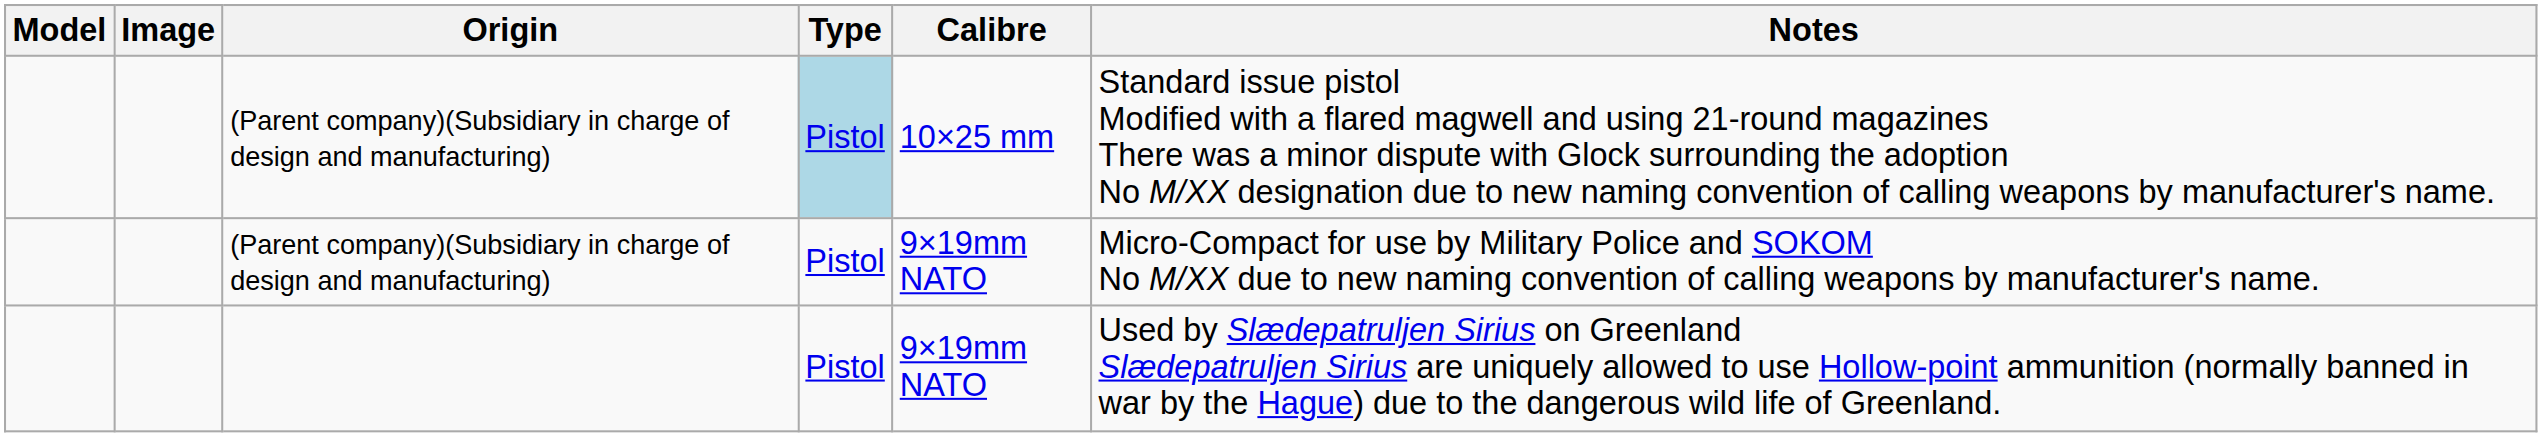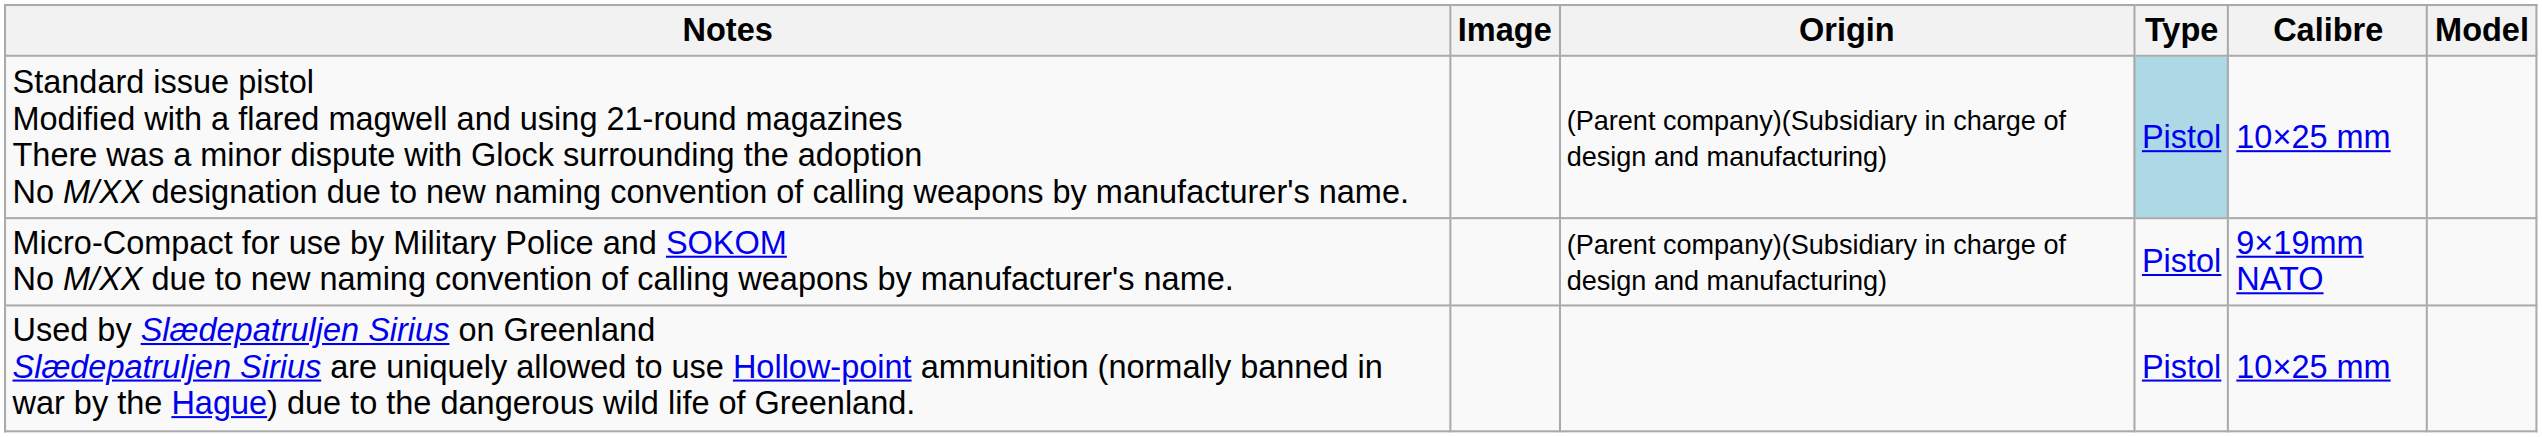columns swapped: (59, 30) <-> (1814, 30)
(963, 367) 9×19mm NATO -> (2313, 367) 10×25 mm
